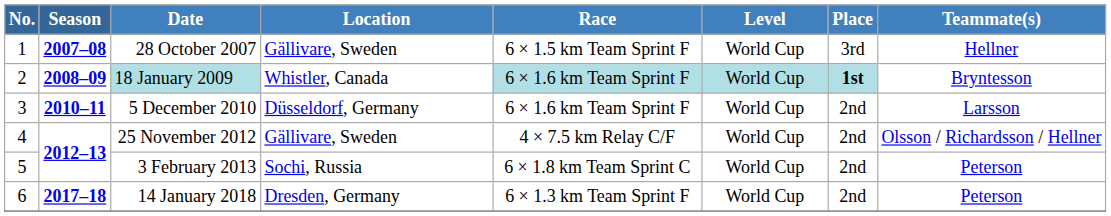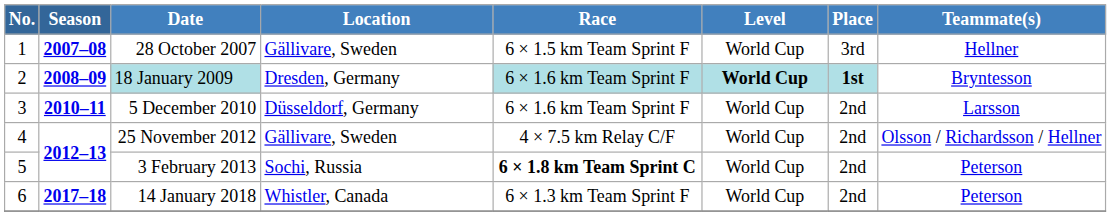(326, 78) Whistler, Canada -> (332, 78) Dresden, Germany
(765, 78) normal -> (765, 78) bold
(597, 167) normal -> (597, 167) bold
(332, 196) Dresden, Germany -> (326, 196) Whistler, Canada
